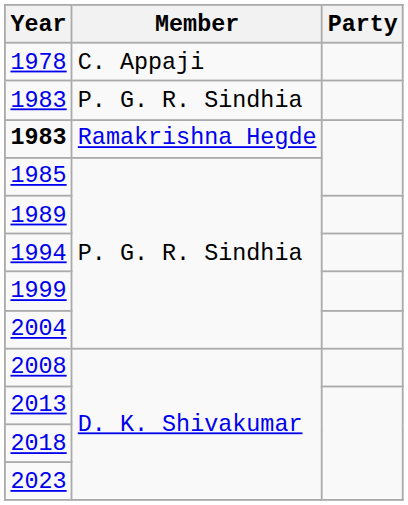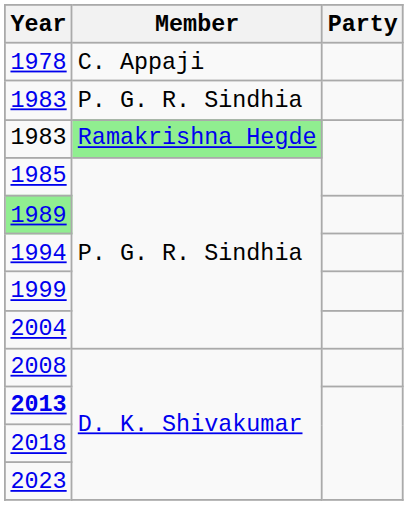(39, 138) bold -> (39, 138) normal
(197, 138) no background -> (197, 138) lightgreen background
(39, 215) no background -> (39, 215) lightgreen background
(39, 405) normal -> (39, 405) bold
